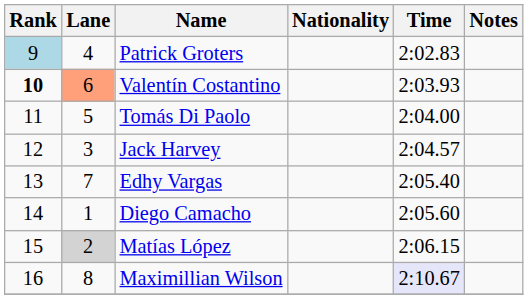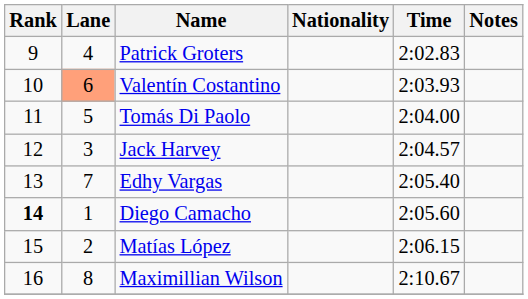(33, 52) lightblue background -> (33, 52) no background
(33, 85) bold -> (33, 85) normal
(33, 213) normal -> (33, 213) bold
(88, 246) lightgrey background -> (88, 246) no background
(429, 278) lavender background -> (429, 278) no background
